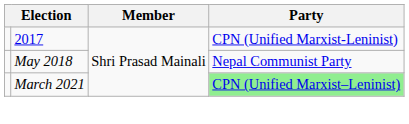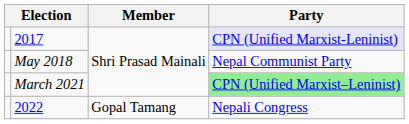(305, 38) no background -> (305, 38) lavender background
+ row: (29, 107)
